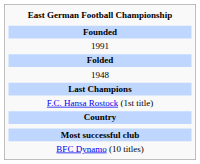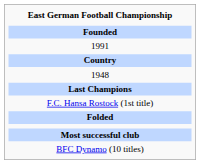(100, 60) Folded -> (100, 60) Country
(100, 117) Country -> (100, 117) Folded
